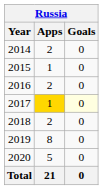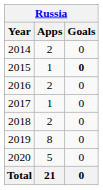(81, 67) normal -> (81, 67) bold
(50, 103) gold background -> (50, 103) no background
(81, 103) lightyellow background -> (81, 103) no background
